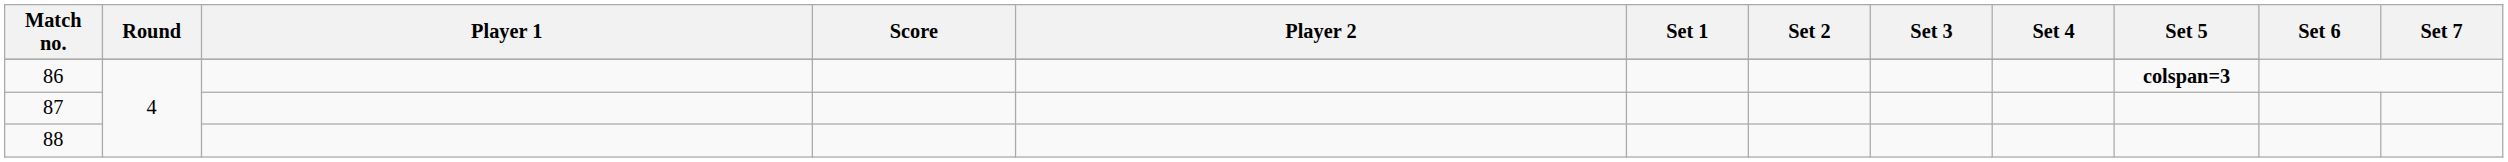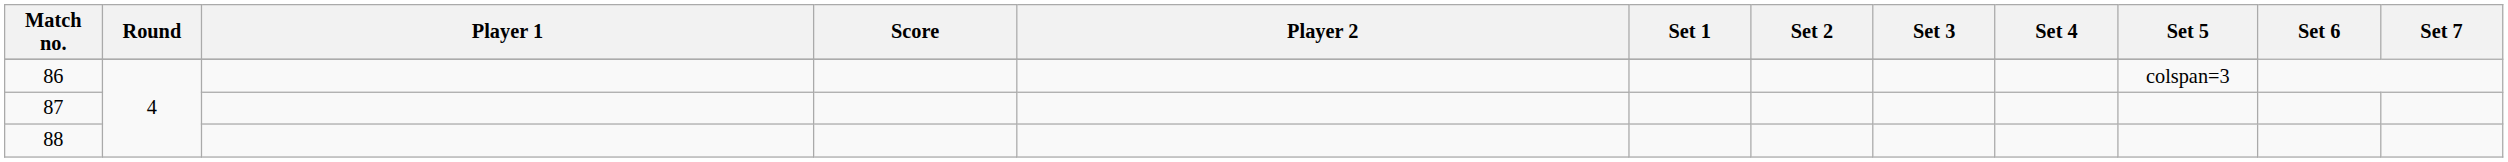(2187, 75) bold -> (2188, 75) normal
